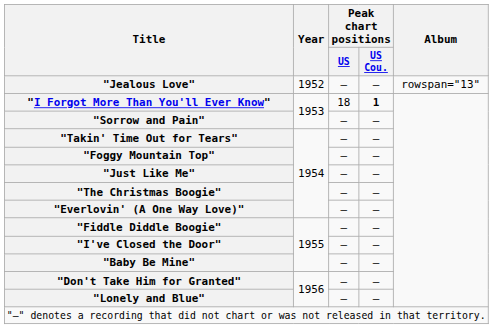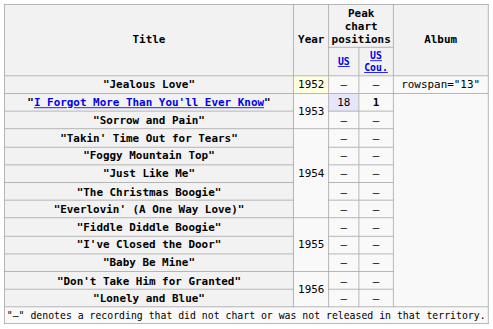(311, 85) no background -> (311, 85) lightyellow background
(344, 102) no background -> (344, 102) lavender background
